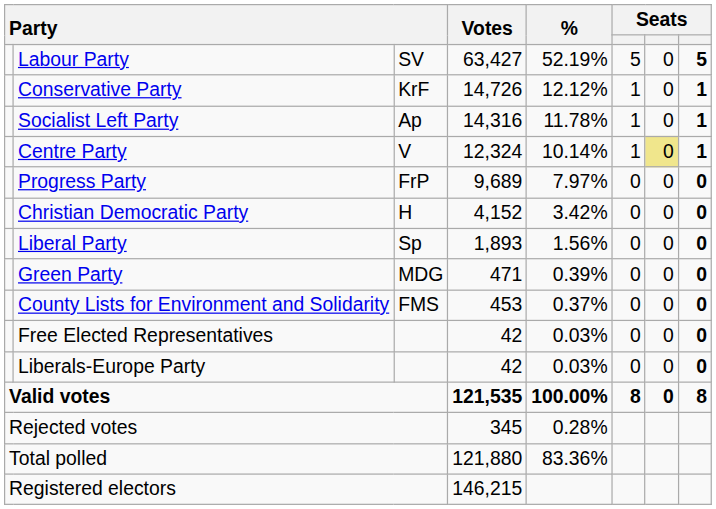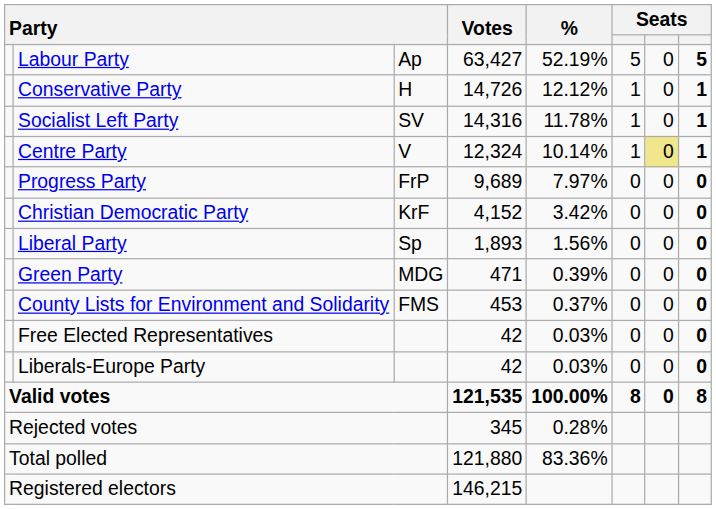(411, 59) SV -> (410, 59) Ap
(414, 90) KrF -> (405, 90) H
(410, 120) Ap -> (411, 120) SV
(405, 212) H -> (414, 212) KrF
